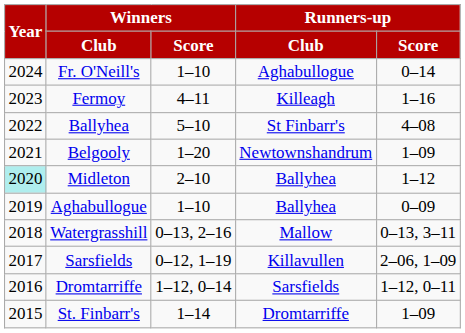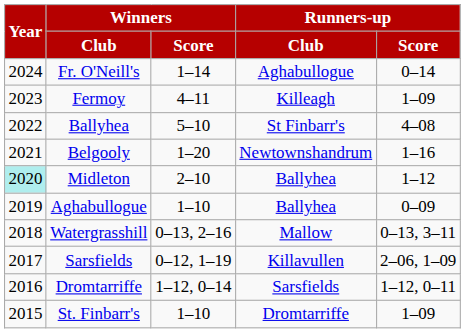(193, 71) 1–10 -> (193, 71) 1–14
(418, 98) 1–16 -> (418, 98) 1–09
(418, 152) 1–09 -> (418, 152) 1–16
(193, 313) 1–14 -> (193, 313) 1–10
